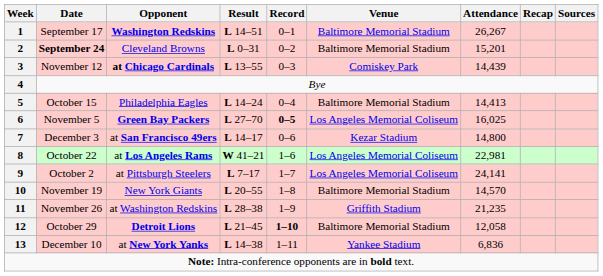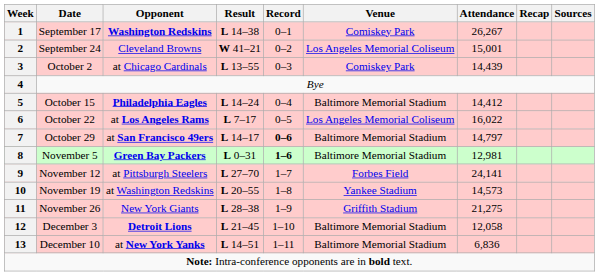(243, 31) L 14–51 -> (240, 31) L 14–38
(384, 31) Baltimore Memorial Stadium -> (380, 31) Comiskey Park
(72, 48) bold -> (70, 48) normal
(243, 48) L 0–31 -> (240, 48) W 41–21
(384, 48) Baltimore Memorial Stadium -> (380, 48) Los Angeles Memorial Coliseum
(490, 48) 15,201 -> (487, 48) 15,001
(72, 66) November 12 -> (70, 66) October 2
(163, 66) bold -> (160, 66) normal
(163, 102) normal -> (160, 102) bold
(490, 102) 14,413 -> (487, 102) 14,412
(72, 119) November 5 -> (70, 119) October 22
(163, 119) Green Bay Packers -> (160, 119) at Los Angeles Rams
(243, 119) L 27–70 -> (240, 119) L 7–17
(287, 119) bold -> (283, 119) normal
(490, 119) 16,025 -> (487, 119) 16,022
(72, 137) December 3 -> (70, 137) October 29
(287, 137) normal -> (283, 137) bold
(384, 137) Kezar Stadium -> (380, 137) Baltimore Memorial Stadium
(490, 137) 14,800 -> (487, 137) 14,797
(72, 155) October 22 -> (70, 155) November 5
(163, 155) at Los Angeles Rams -> (160, 155) Green Bay Packers
(243, 155) W 41–21 -> (240, 155) L 0–31
(287, 155) normal -> (283, 155) bold
(384, 155) Los Angeles Memorial Coliseum -> (380, 155) Baltimore Memorial Stadium
(490, 155) 22,981 -> (487, 155) 12,981
(72, 173) October 2 -> (70, 173) November 12
(243, 173) L 7–17 -> (240, 173) L 27–70
(384, 173) Los Angeles Memorial Coliseum -> (380, 173) Forbes Field
(163, 191) New York Giants -> (160, 191) at Washington Redskins
(384, 191) Baltimore Memorial Stadium -> (380, 191) Yankee Stadium
(490, 191) 14,570 -> (487, 191) 14,573
(163, 208) at Washington Redskins -> (160, 208) New York Giants
(490, 208) 21,235 -> (487, 208) 21,275
(72, 226) October 29 -> (70, 226) December 3
(287, 226) bold -> (283, 226) normal
(243, 244) L 14–38 -> (240, 244) L 14–51
(384, 244) Yankee Stadium -> (380, 244) Baltimore Memorial Stadium
